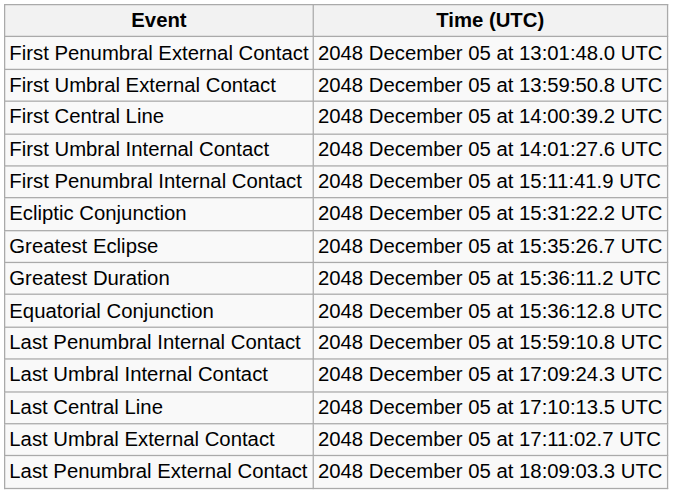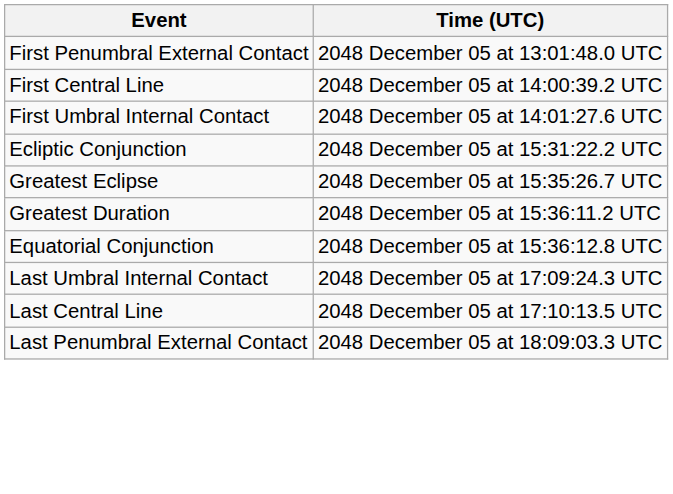- row: (143, 85)
- row: (156, 181)
- row: (155, 342)
- row: (142, 439)
